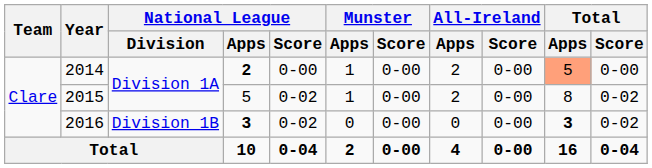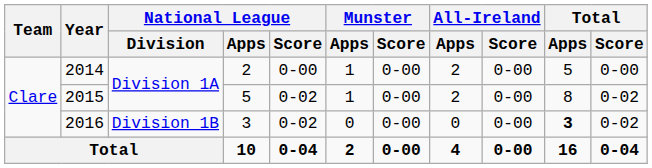(246, 71) bold -> (246, 71) normal
(568, 71) lightsalmon background -> (568, 71) no background
(246, 124) bold -> (246, 124) normal
